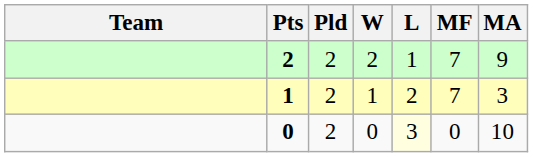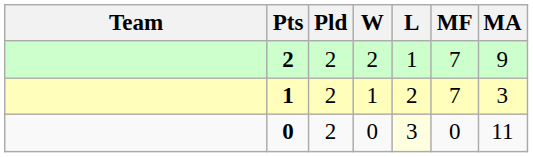(502, 132) 10 -> (502, 132) 11
